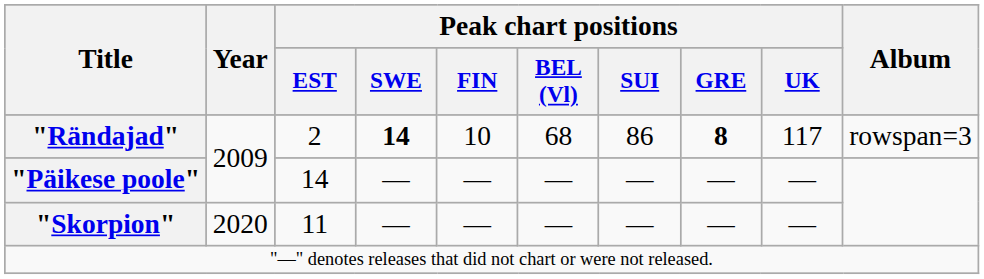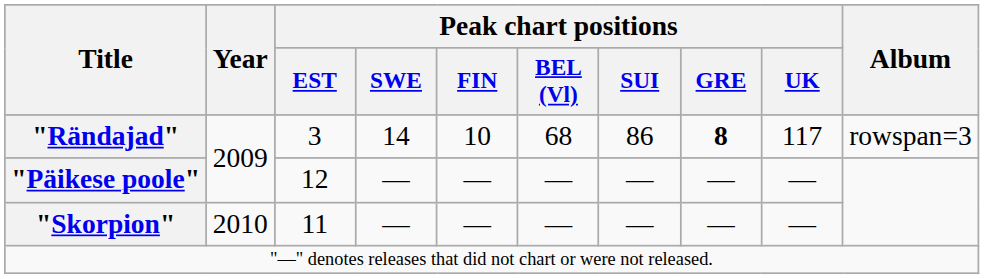(315, 136) 2 -> (315, 136) 3
(396, 136) bold -> (396, 136) normal
(315, 179) 14 -> (315, 179) 12
(240, 223) 2020 -> (240, 223) 2010
